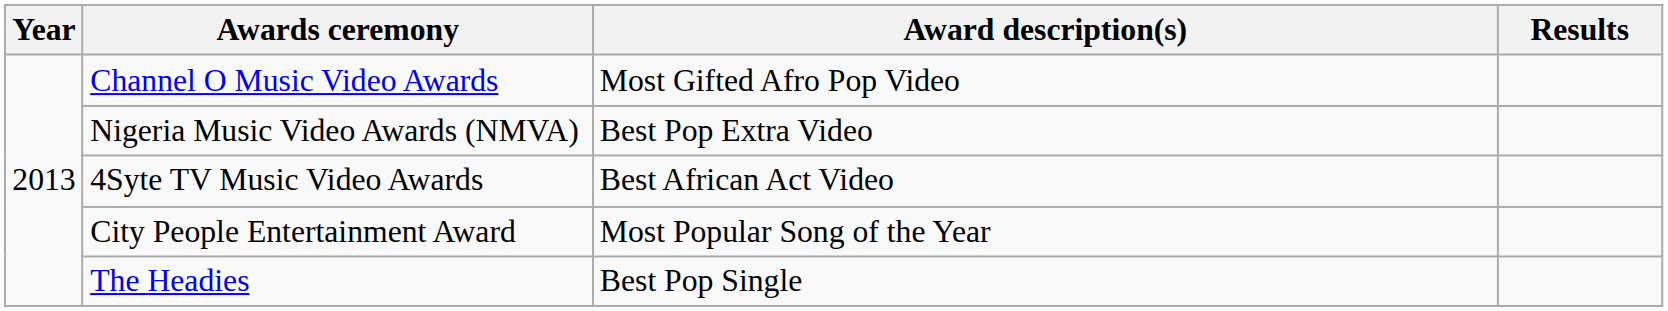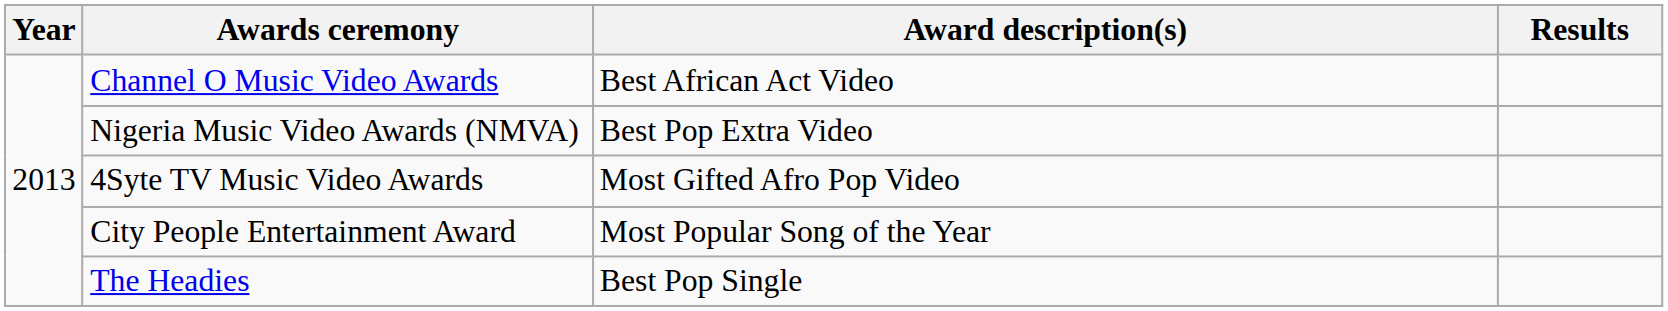(780, 79) Most Gifted Afro Pop Video -> (747, 79) Best African Act Video
(747, 180) Best African Act Video -> (780, 180) Most Gifted Afro Pop Video
